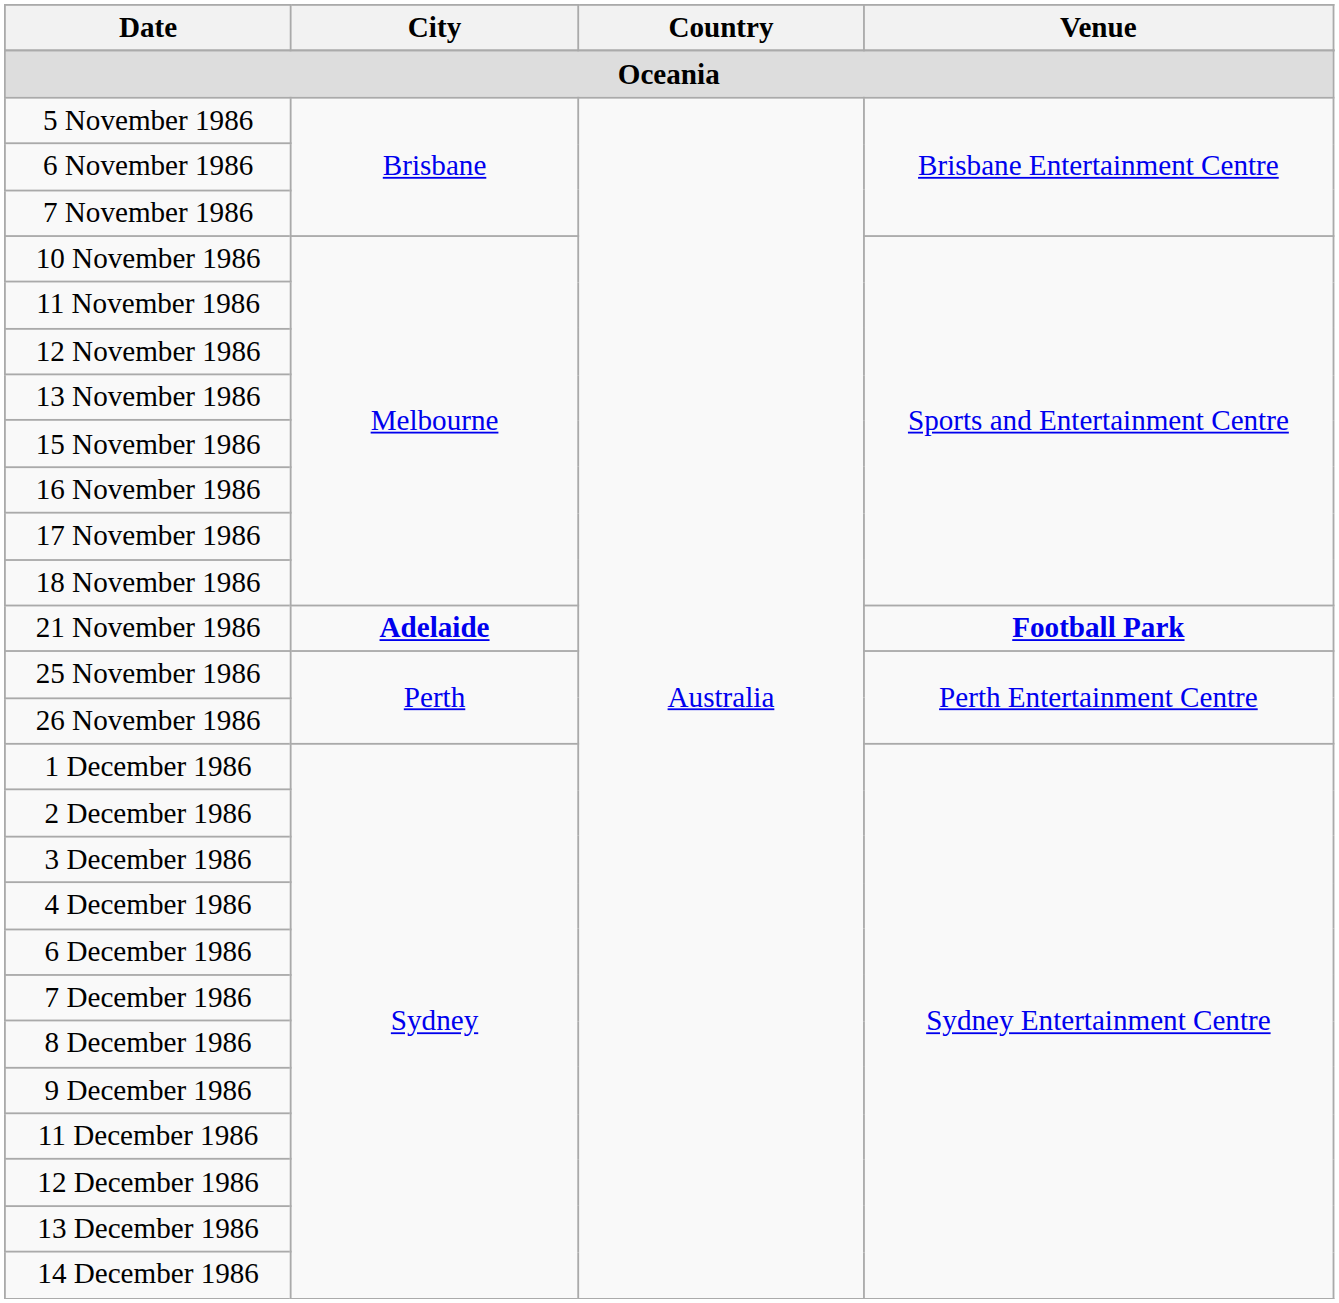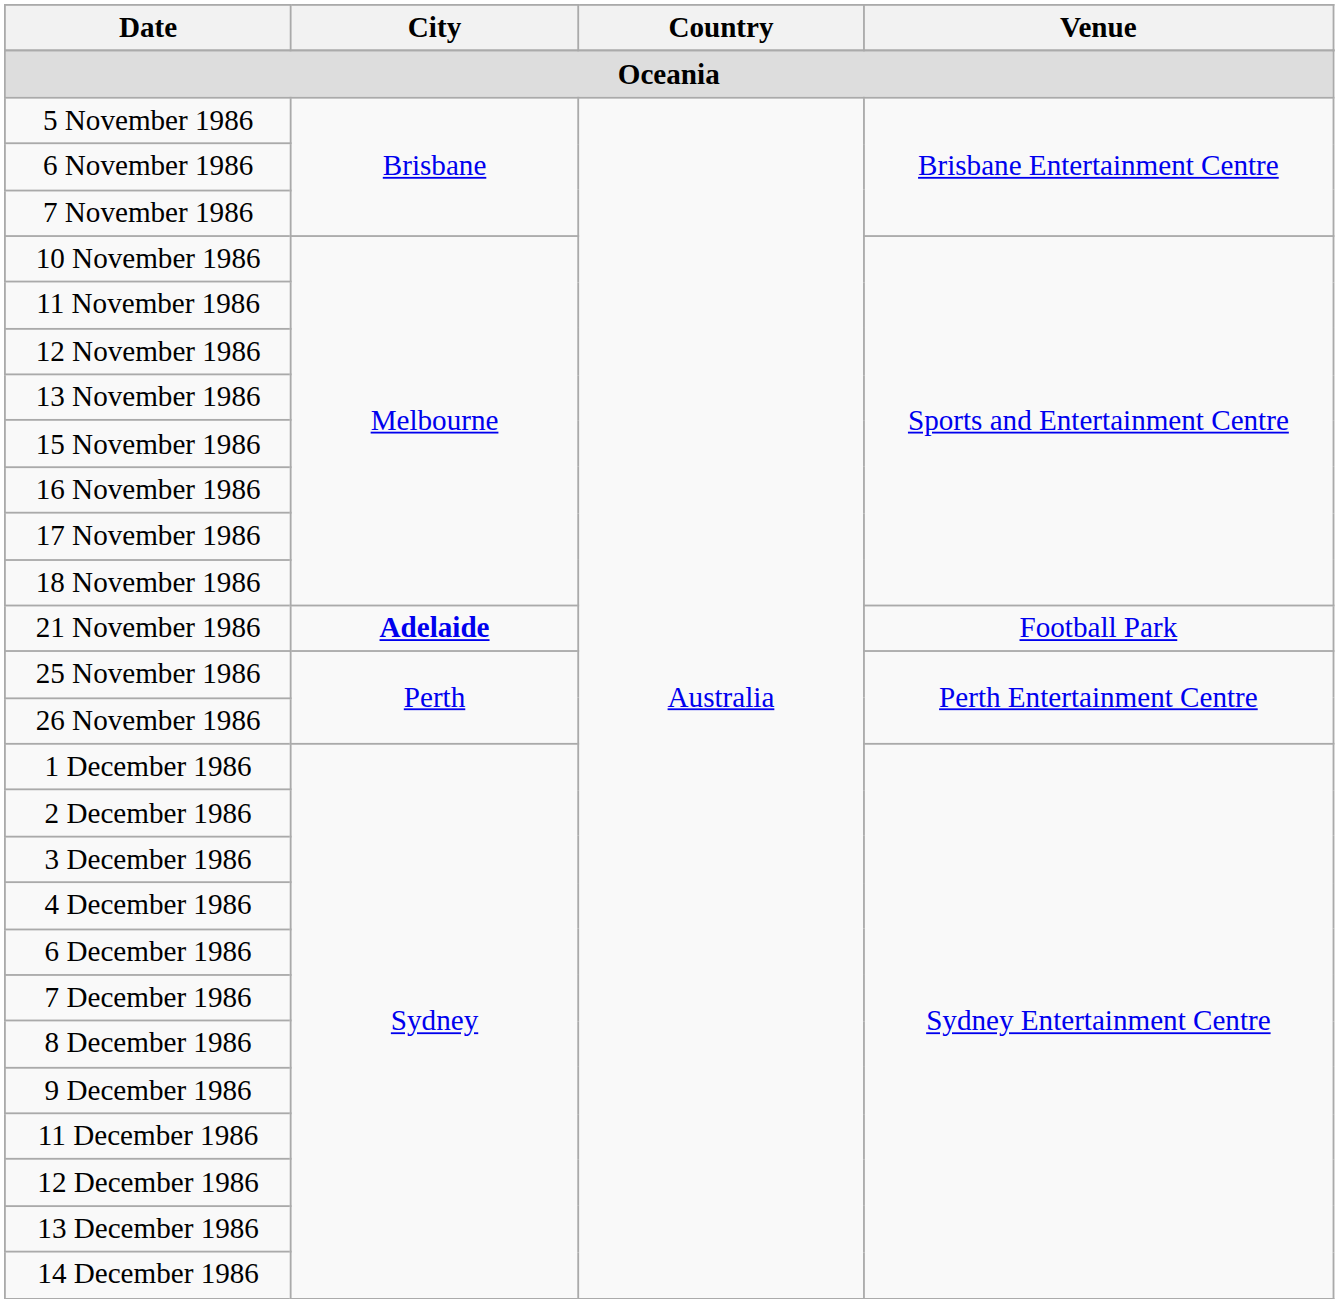(1098, 627) bold -> (1098, 627) normal
